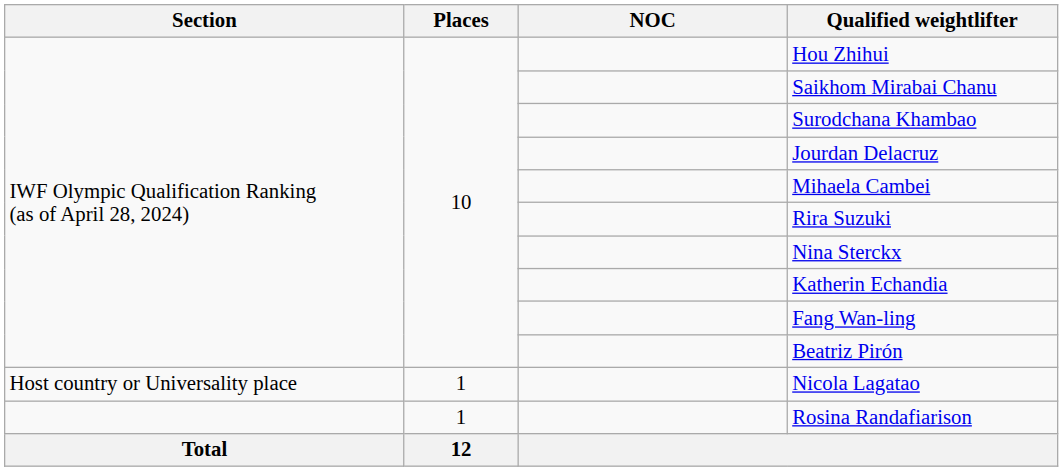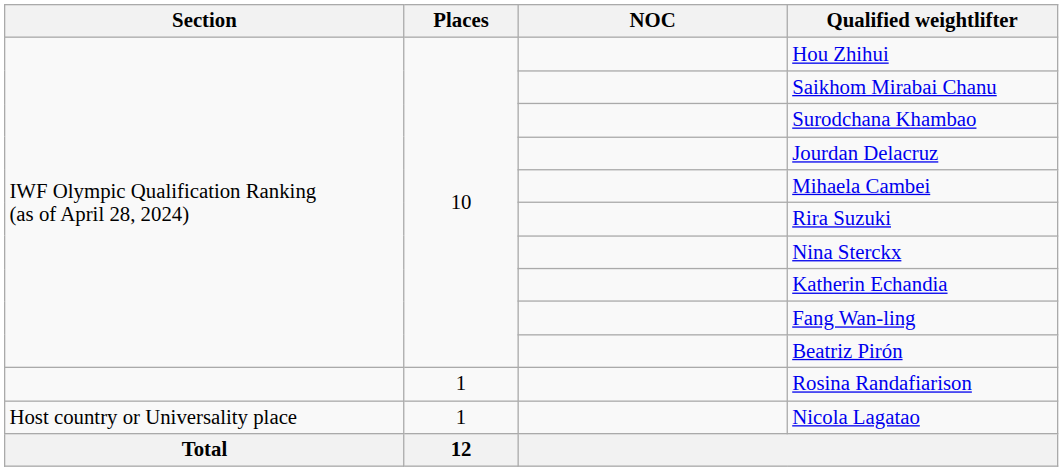rows swapped: (882, 416) <-> (856, 383)
